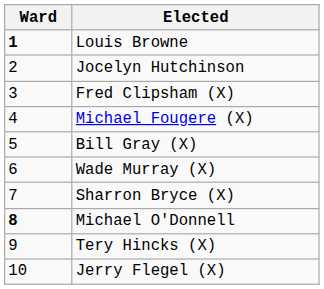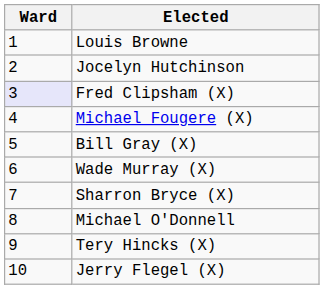(13, 43) bold -> (13, 43) normal
(13, 94) no background -> (13, 94) lavender background
(13, 221) bold -> (13, 221) normal
